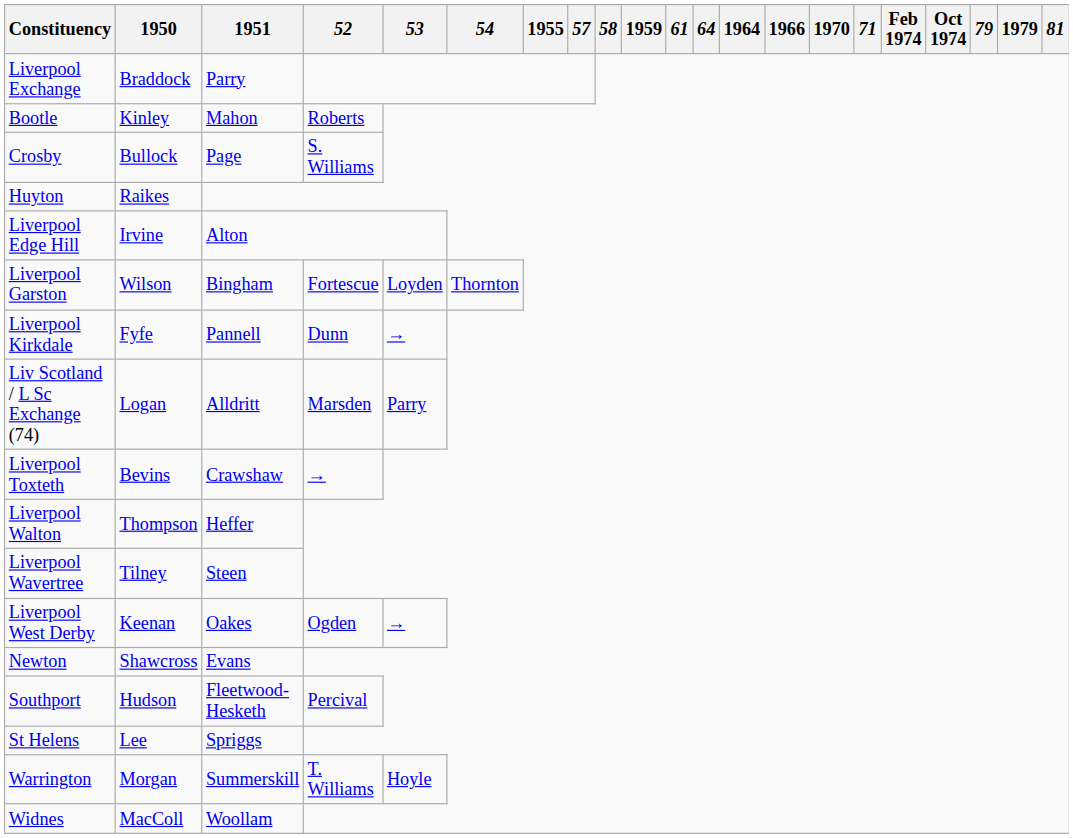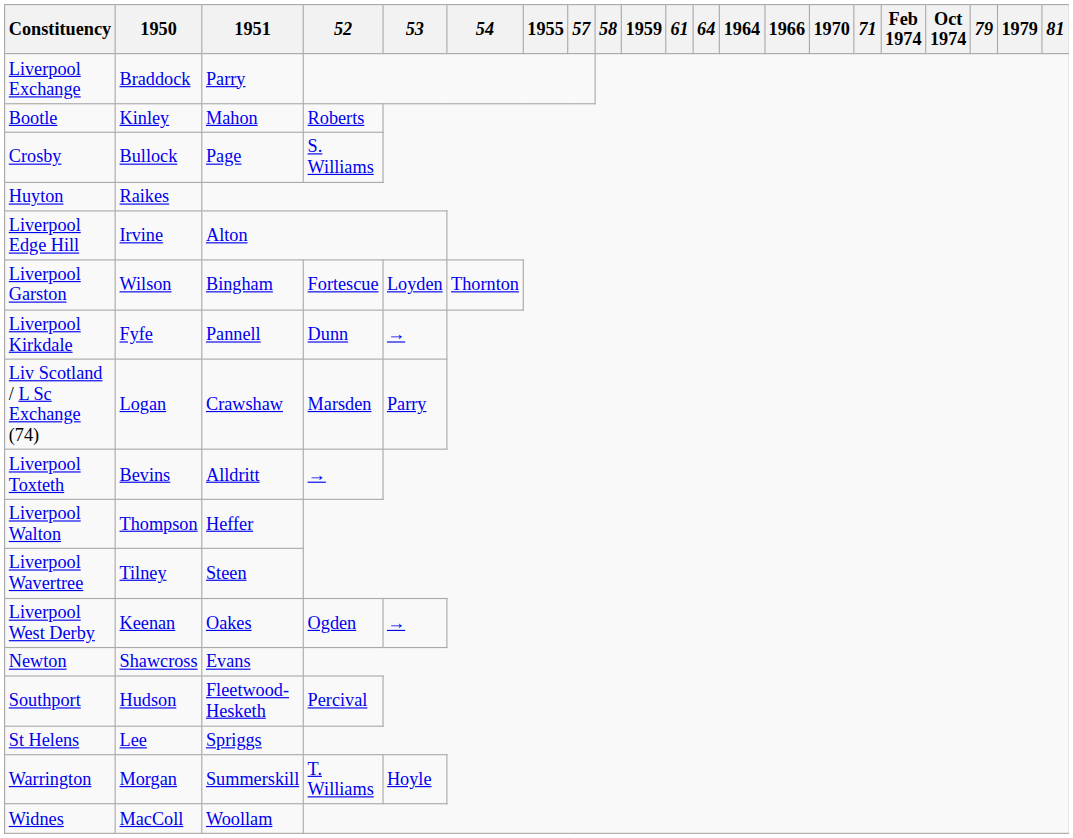(233, 404) Alldritt -> (244, 404) Crawshaw
(244, 474) Crawshaw -> (233, 474) Alldritt
